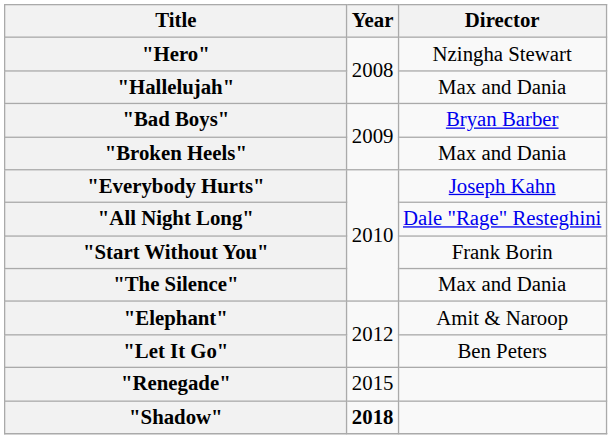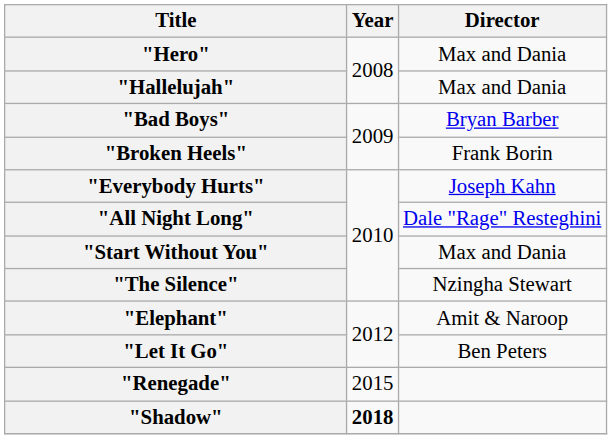(502, 53) Nzingha Stewart -> (502, 53) Max and Dania
(502, 152) Max and Dania -> (502, 152) Frank Borin
(502, 251) Frank Borin -> (502, 251) Max and Dania
(502, 284) Max and Dania -> (502, 284) Nzingha Stewart
